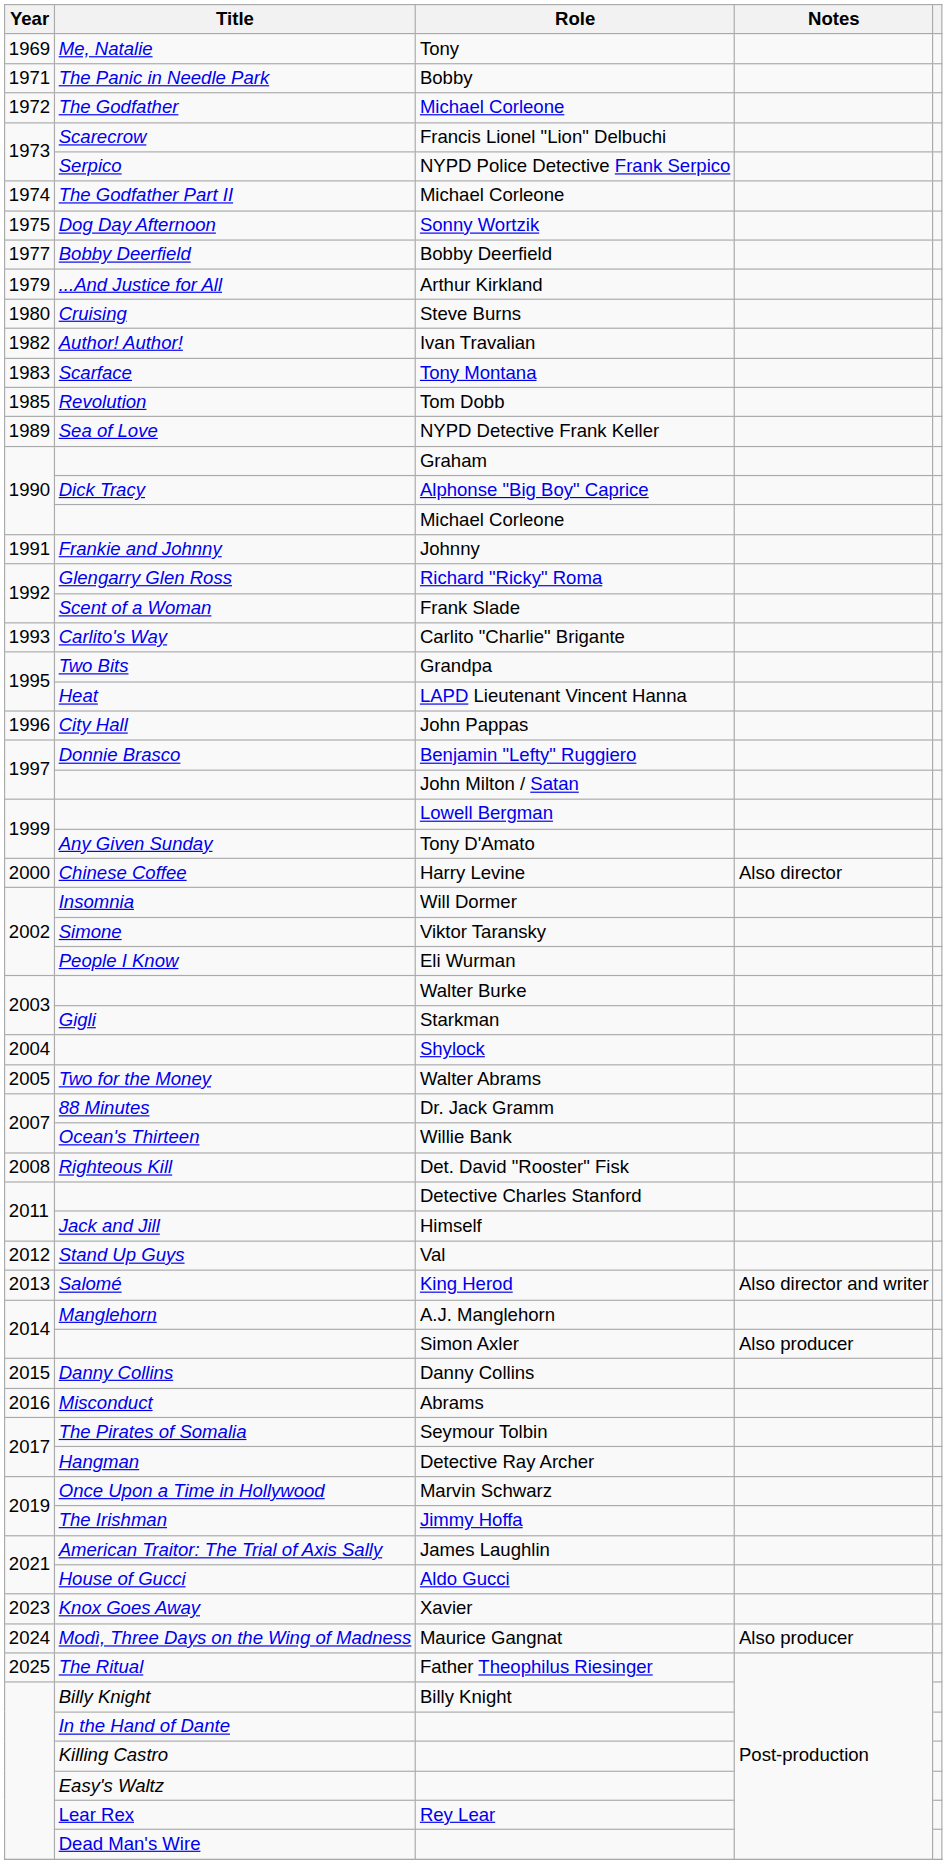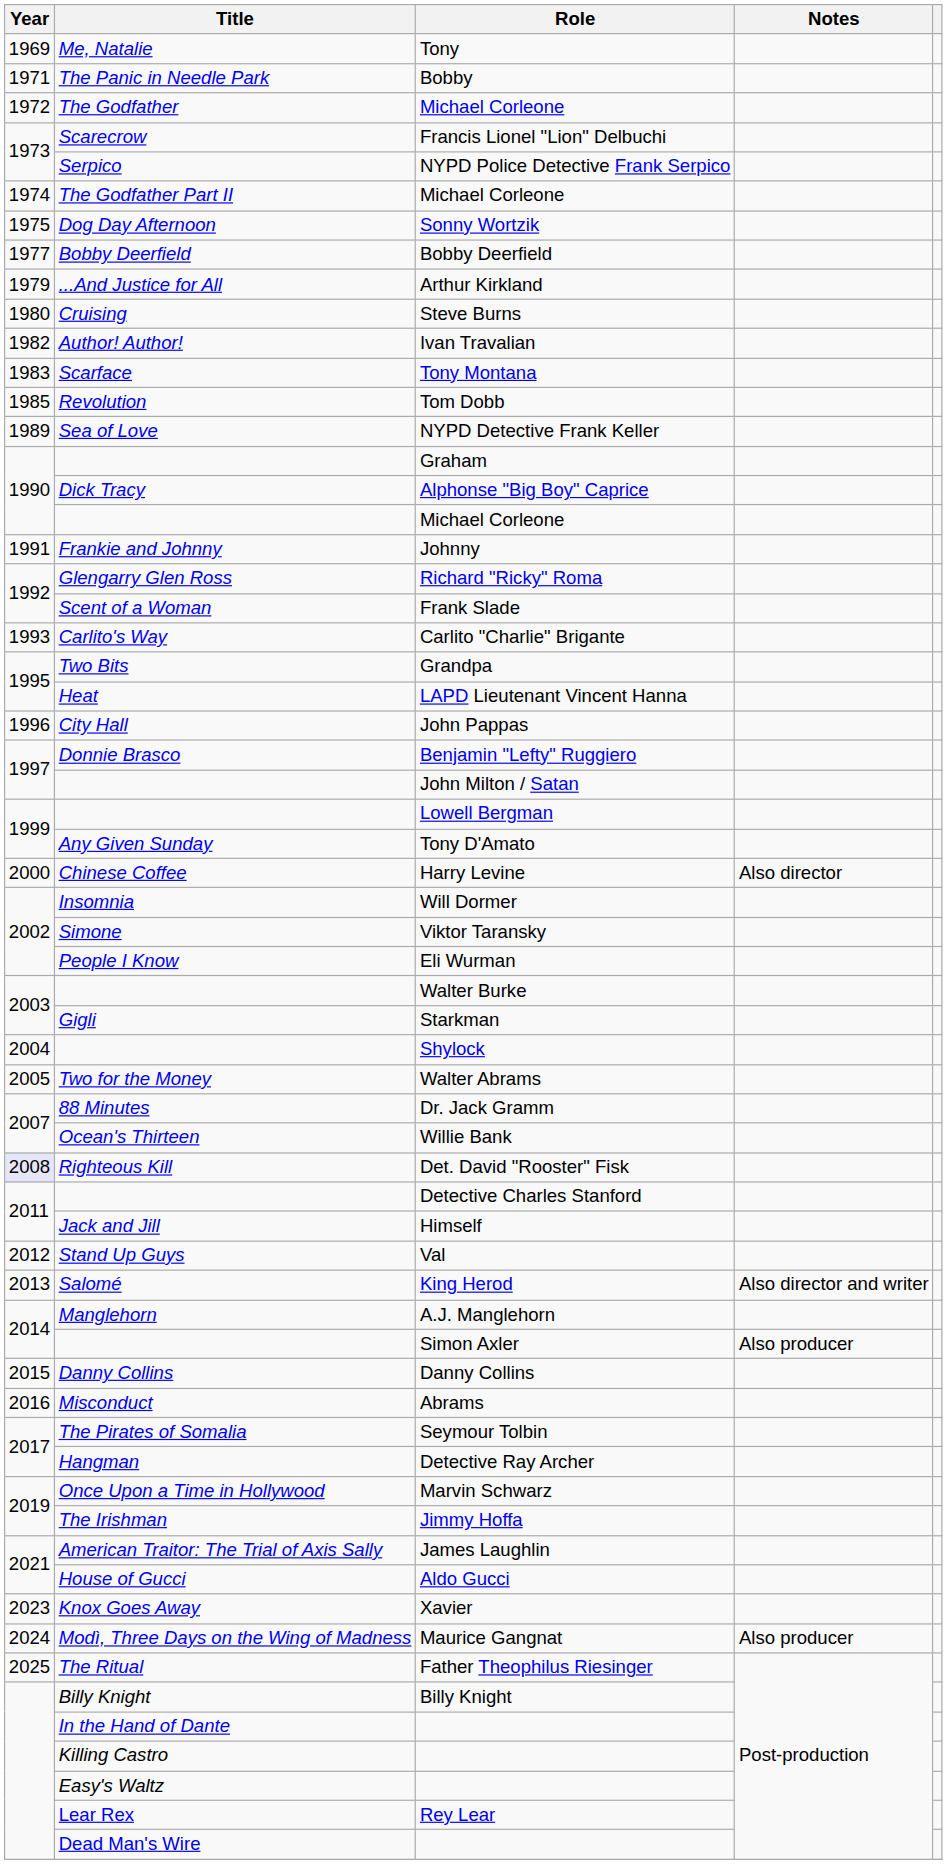(30, 1167) no background -> (30, 1167) lavender background
